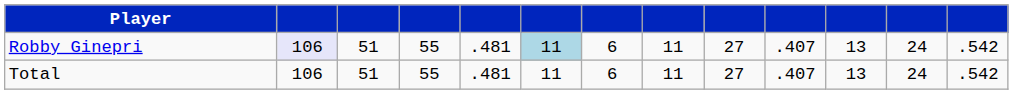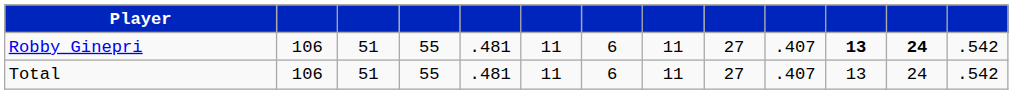(307, 47) lavender background -> (307, 47) no background
(551, 47) lightblue background -> (551, 47) no background
(856, 47) normal -> (856, 47) bold
(917, 47) normal -> (917, 47) bold
